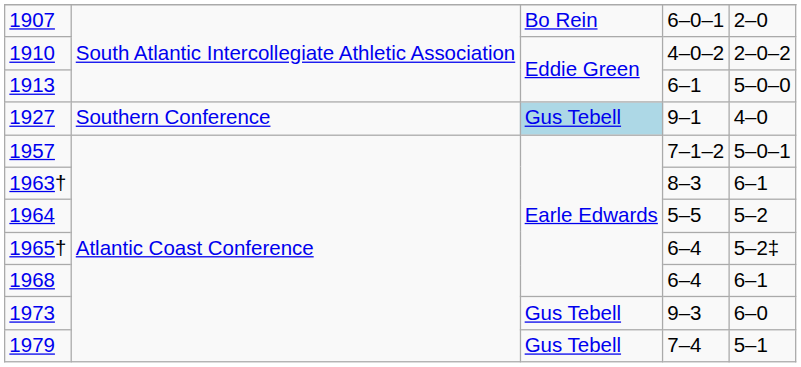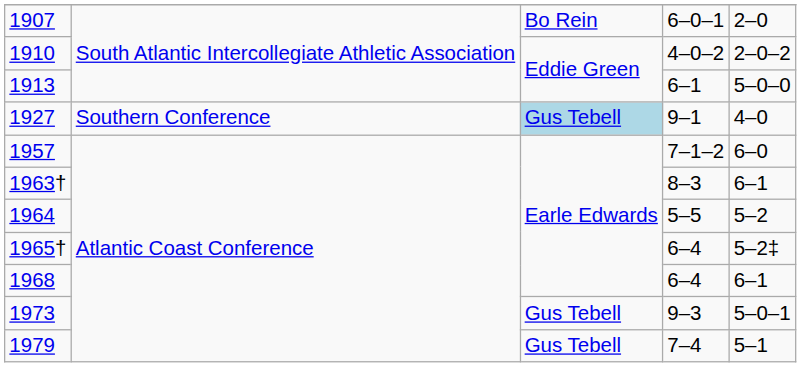(762, 150) 5–0–1 -> (751, 150) 6–0
(751, 313) 6–0 -> (762, 313) 5–0–1
